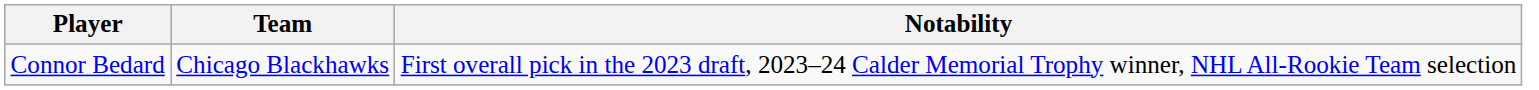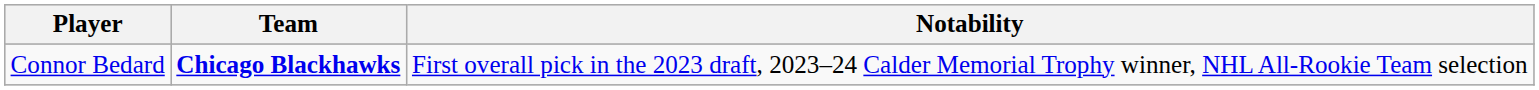(283, 64) normal -> (288, 64) bold
